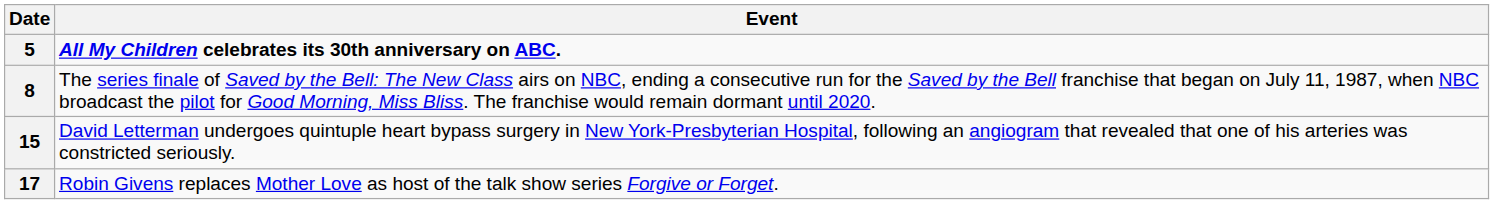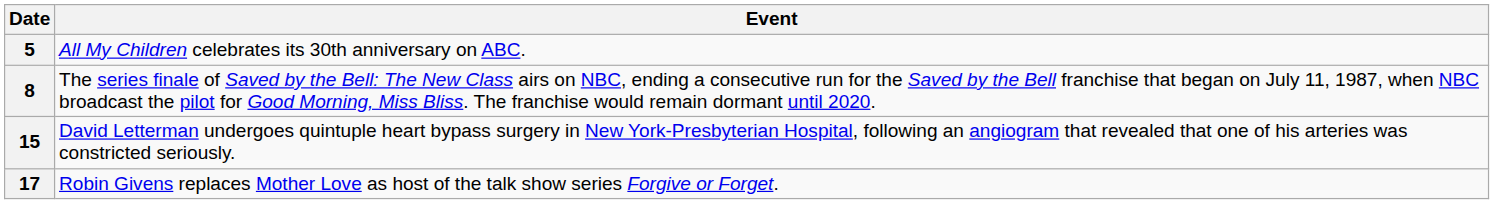(310, 49) bold -> (292, 49) normal
